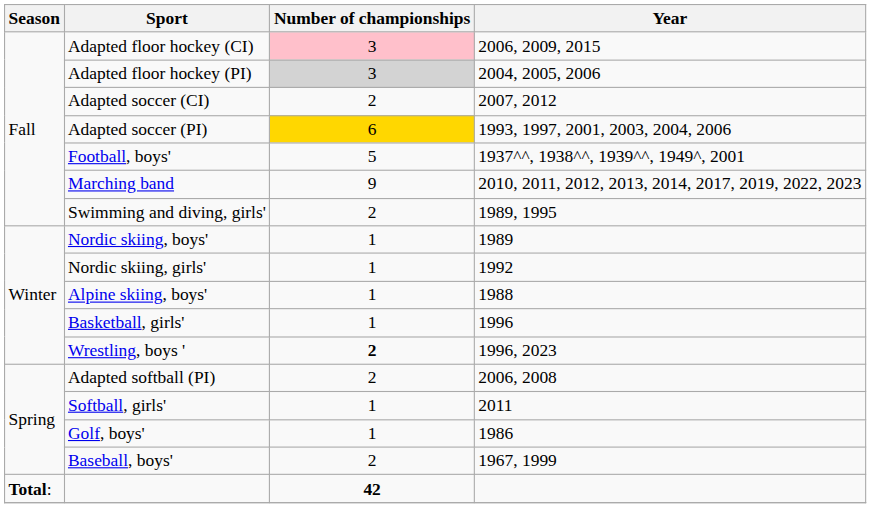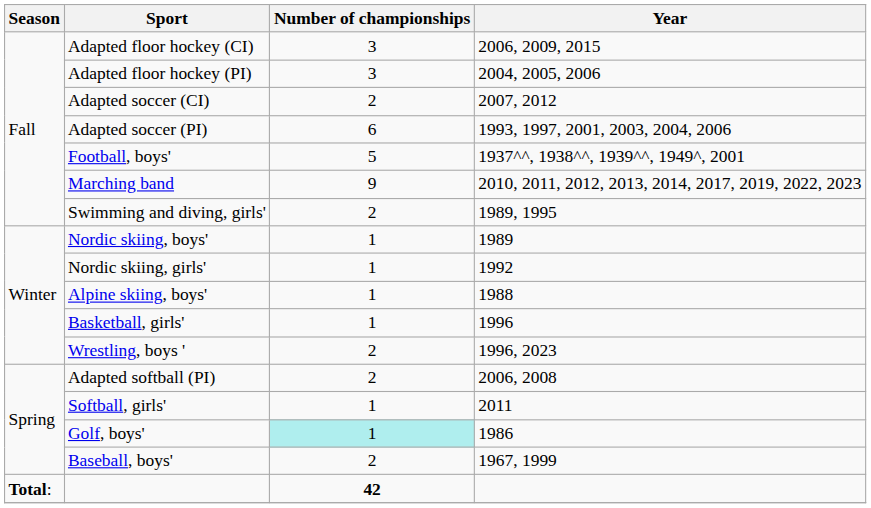(372, 45) pink background -> (372, 45) no background
(372, 73) lightgrey background -> (372, 73) no background
(372, 128) gold background -> (372, 128) no background
(372, 350) bold -> (372, 350) normal
(372, 433) no background -> (372, 433) paleturquoise background
